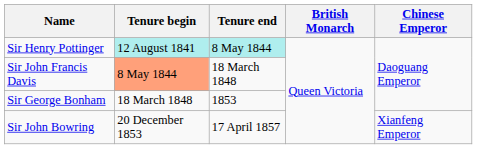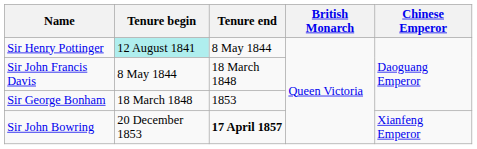(242, 47) paleturquoise background -> (242, 47) no background
(147, 74) lightsalmon background -> (147, 74) no background
(246, 127) normal -> (247, 127) bold
